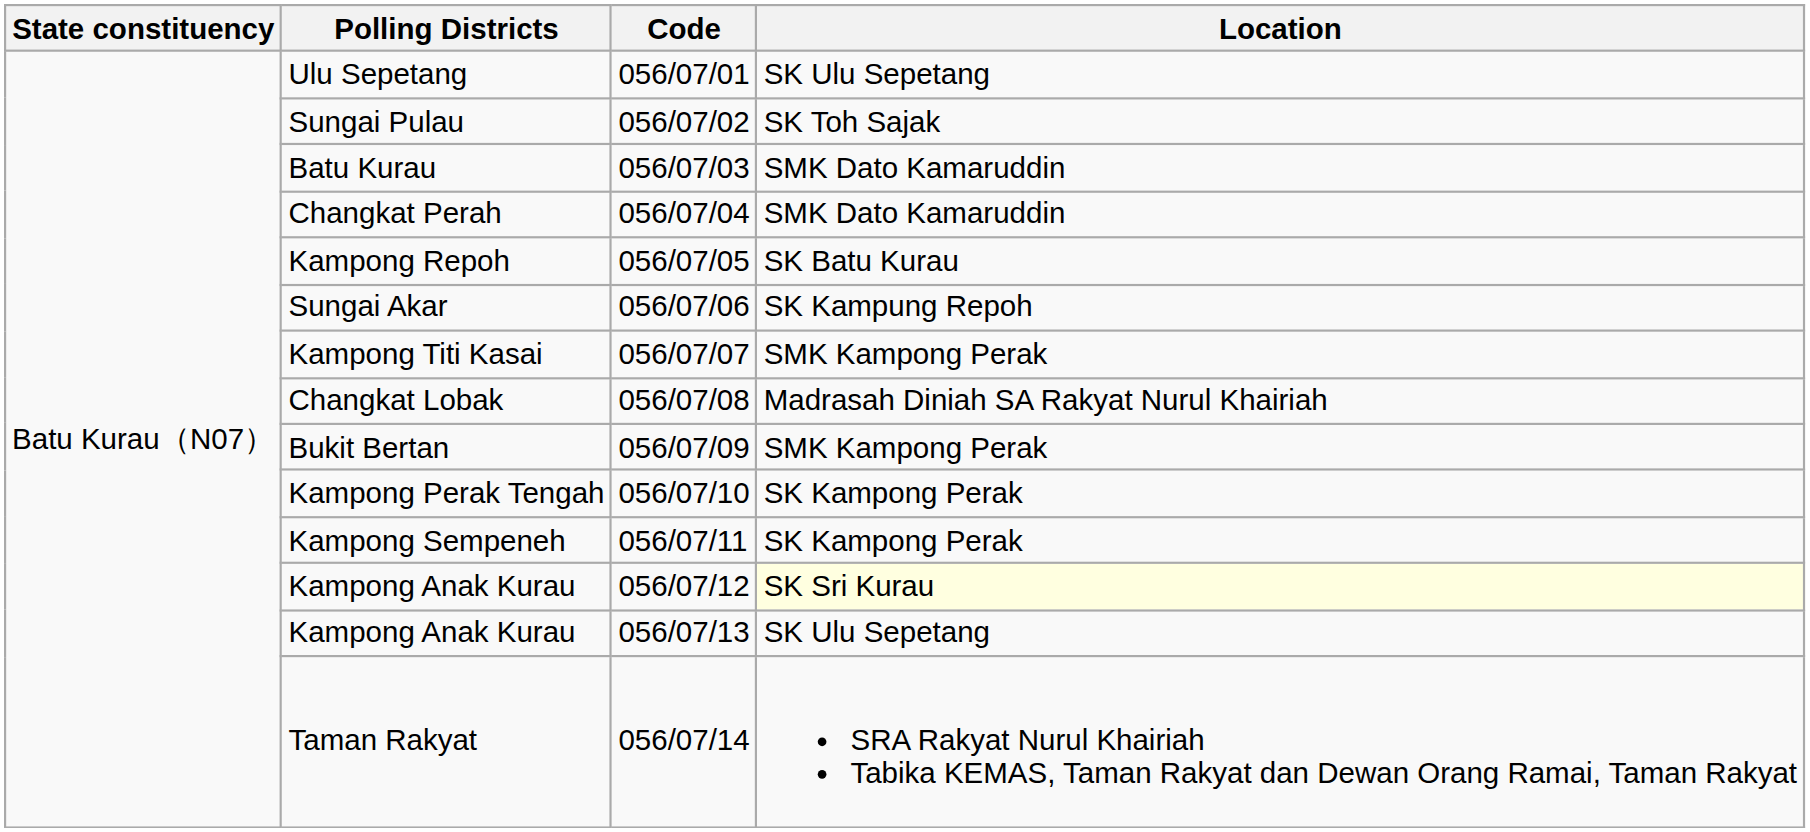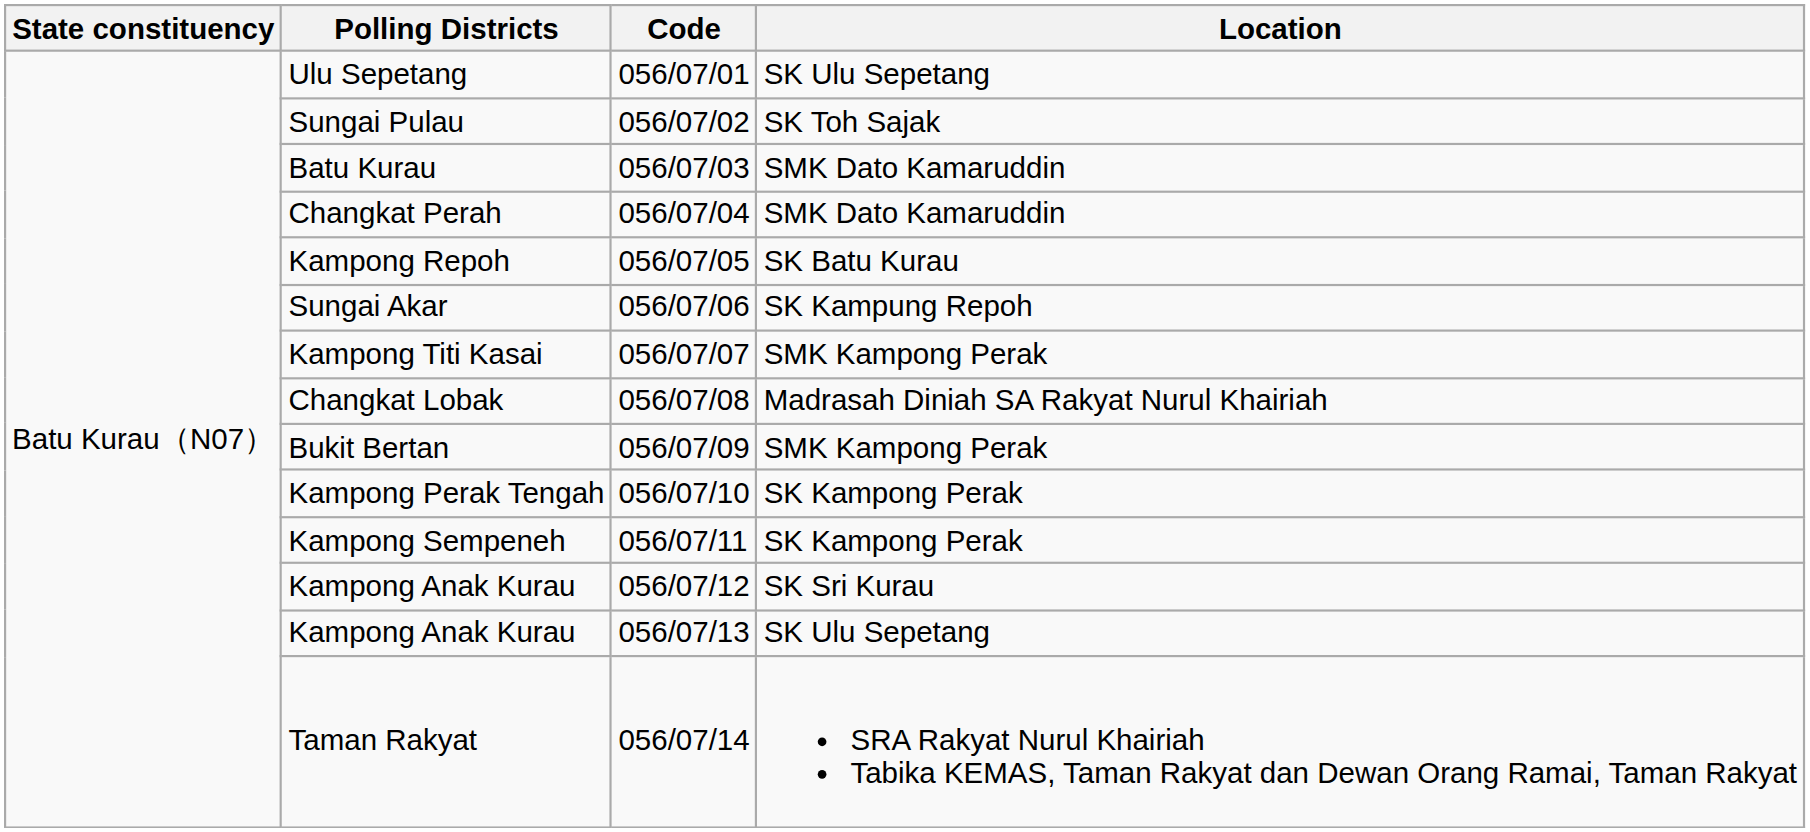(849, 586) lightyellow background -> (849, 586) no background
